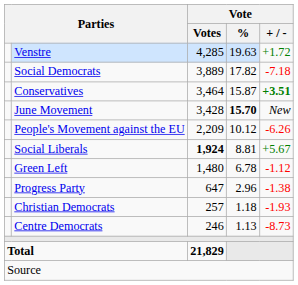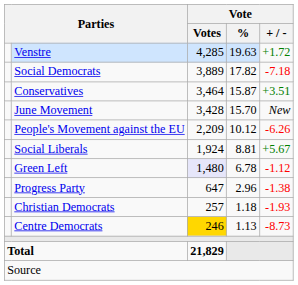(276, 91) bold -> (276, 91) normal
(243, 110) bold -> (243, 110) normal
(210, 149) bold -> (210, 149) normal
(210, 168) no background -> (210, 168) lavender background
(215, 226) no background -> (215, 226) gold background
